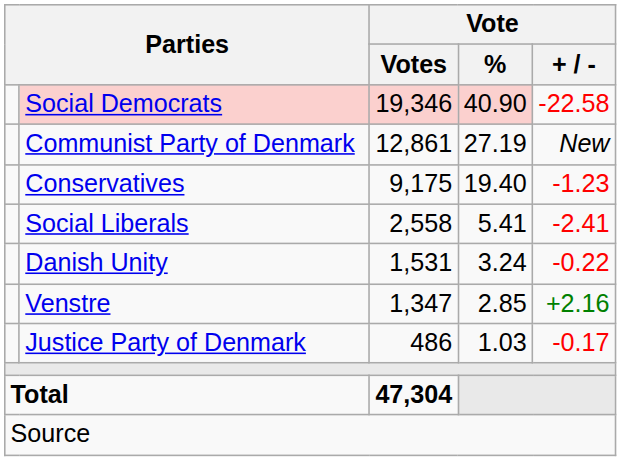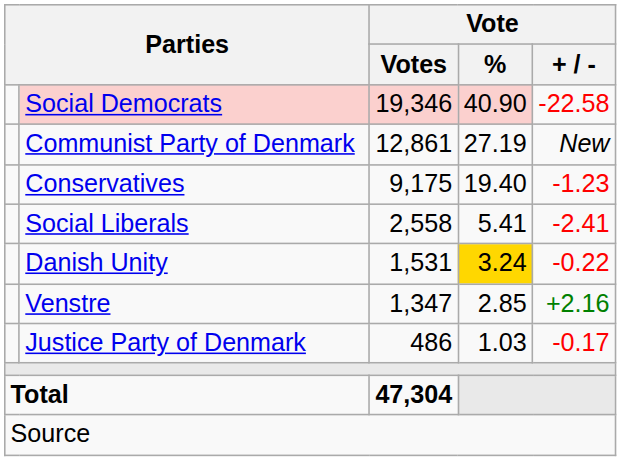(502, 263) no background -> (502, 263) gold background
